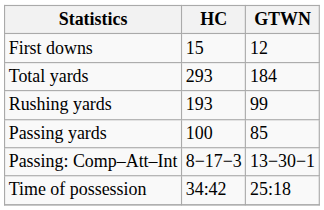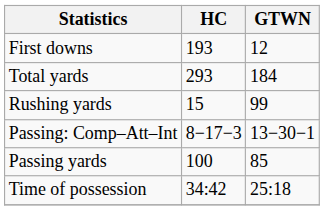(195, 48) 15 -> (199, 48) 193
(199, 104) 193 -> (195, 104) 15
rows swapped: (58, 133) <-> (93, 161)
